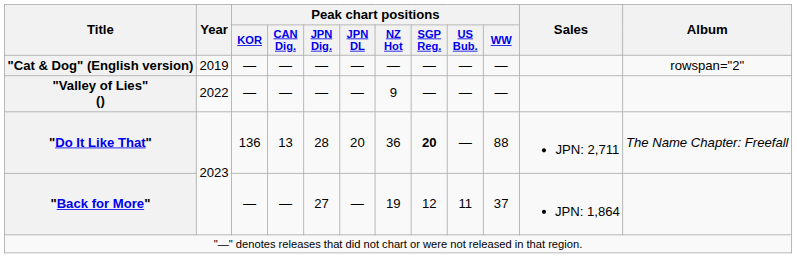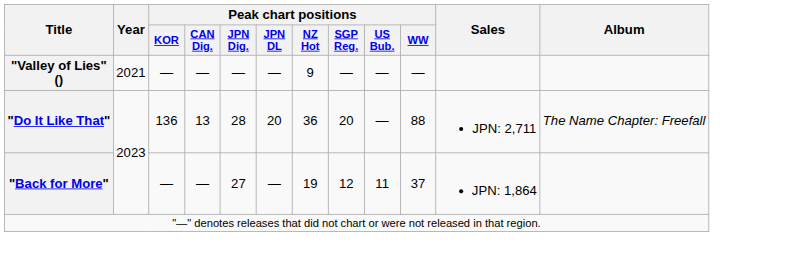- row: (100, 65)
(214, 93) 2022 -> (131, 72) 2021
(429, 142) bold -> (346, 121) normal
